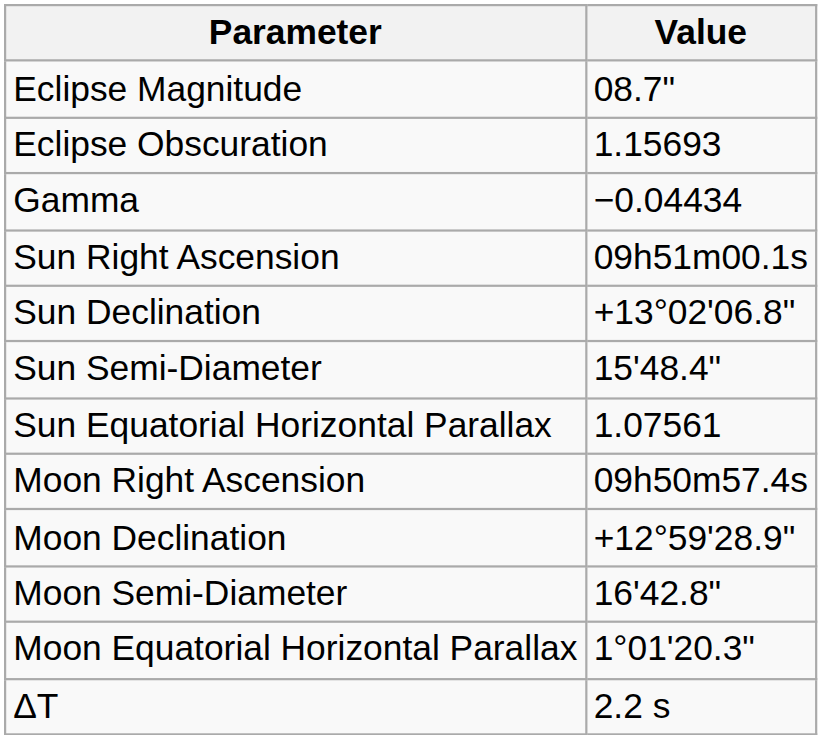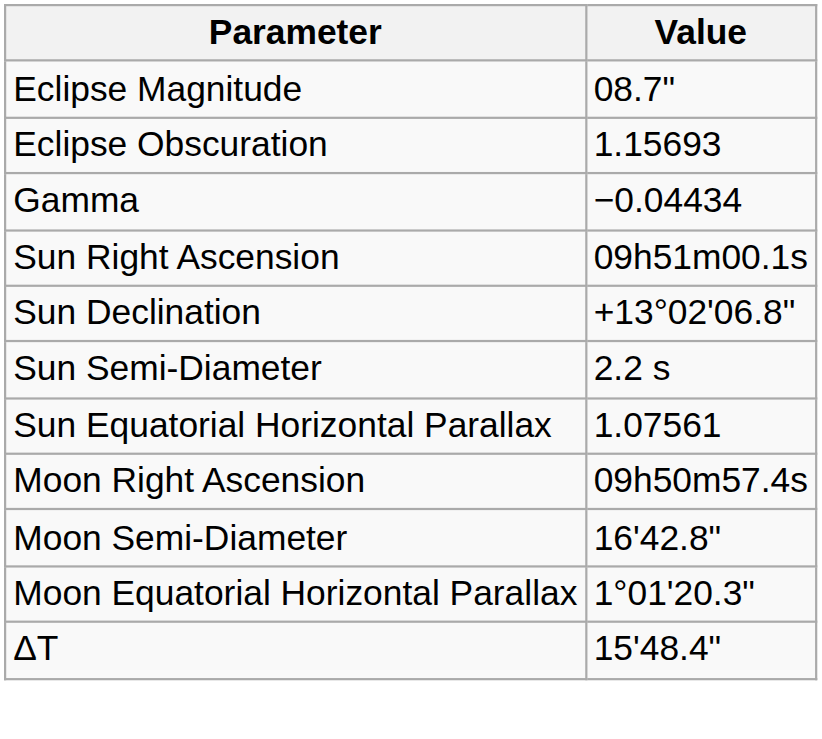(657, 369) 15'48.4" -> (632, 369) 2.2 s
- row: (150, 537)
(632, 705) 2.2 s -> (657, 649) 15'48.4"
